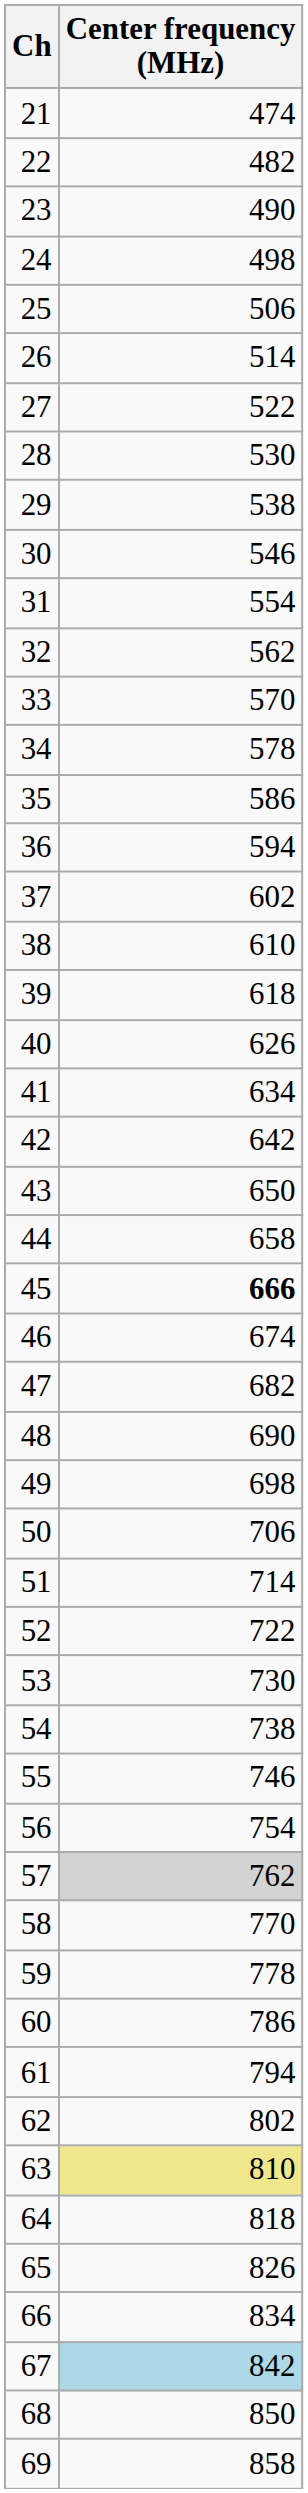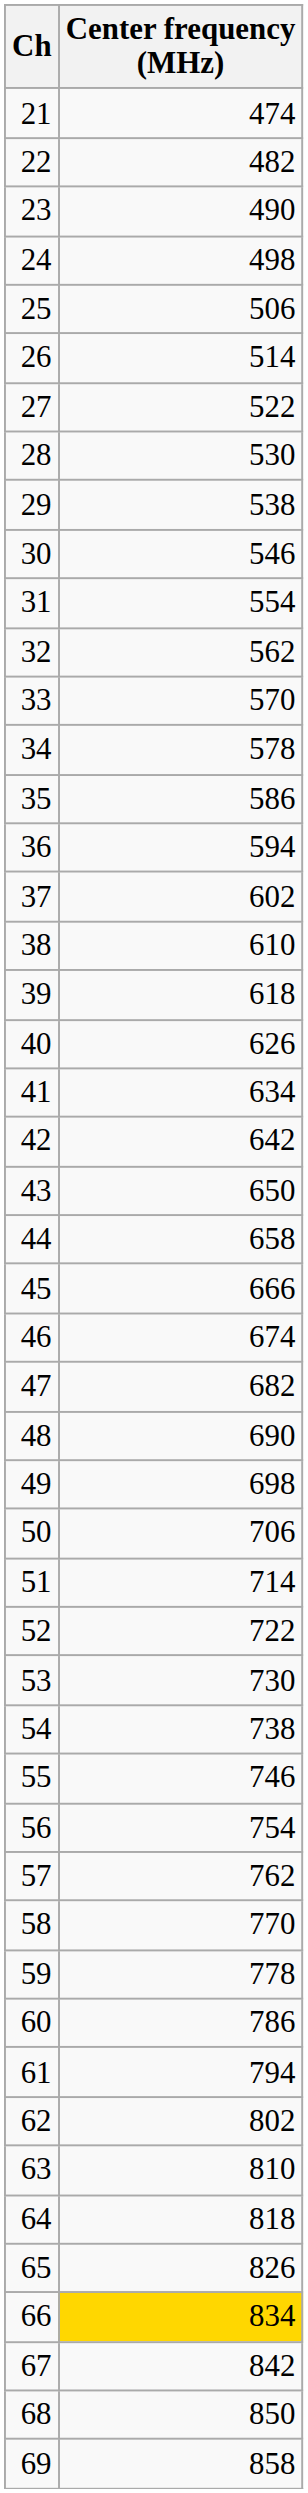(272, 1288) bold -> (272, 1288) normal
(272, 1875) lightgrey background -> (272, 1875) no background
(272, 2169) khaki background -> (272, 2169) no background
(272, 2316) no background -> (272, 2316) gold background
(272, 2365) lightblue background -> (272, 2365) no background
